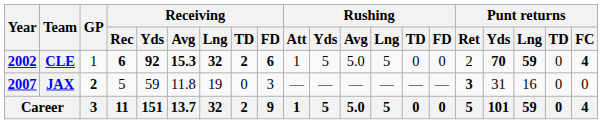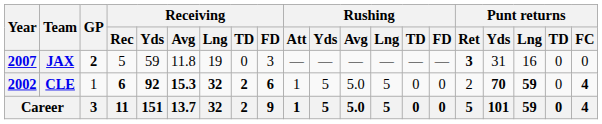rows swapped: (60, 61) <-> (60, 84)
